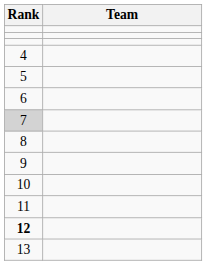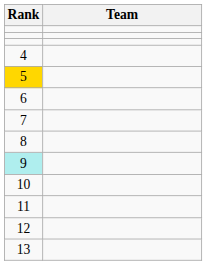(23, 77) no background -> (23, 77) gold background
(23, 120) lightgrey background -> (23, 120) no background
(23, 163) no background -> (23, 163) paleturquoise background
(23, 228) bold -> (23, 228) normal
